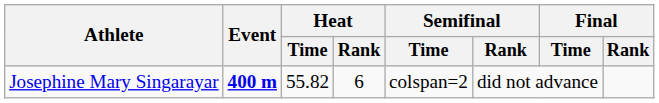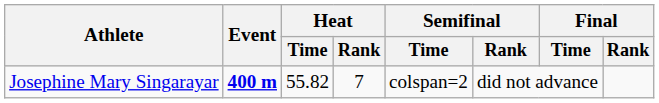(359, 82) 6 -> (359, 82) 7
